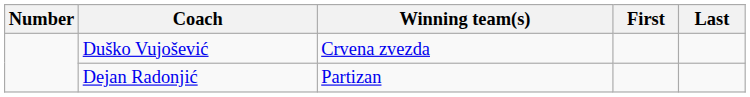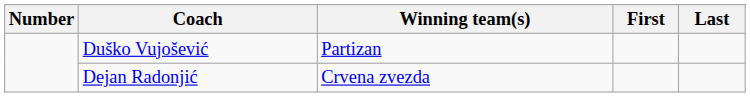(376, 48) Crvena zvezda -> (351, 48) Partizan
(351, 77) Partizan -> (376, 77) Crvena zvezda
